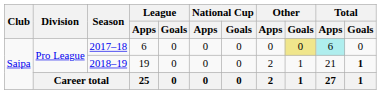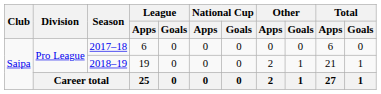(301, 47) khaki background -> (301, 47) no background
(330, 47) paleturquoise background -> (330, 47) no background
(360, 64) bold -> (360, 64) normal
